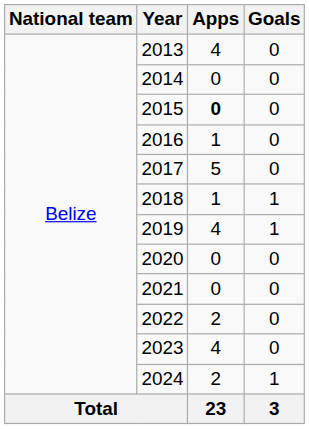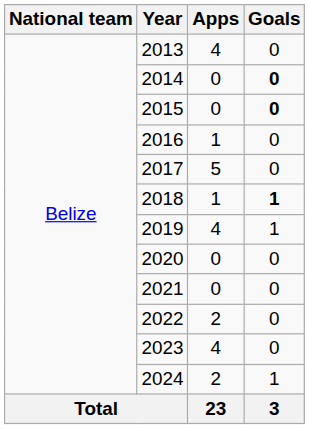(274, 79) normal -> (274, 79) bold
(216, 109) bold -> (216, 109) normal
(274, 109) normal -> (274, 109) bold
(274, 199) normal -> (274, 199) bold
